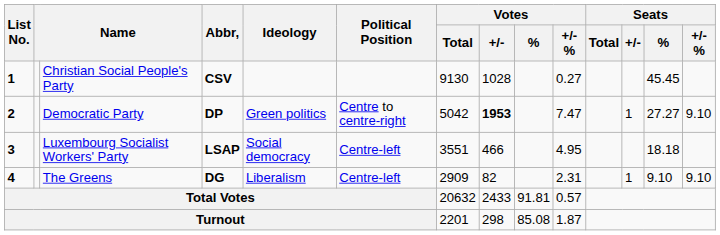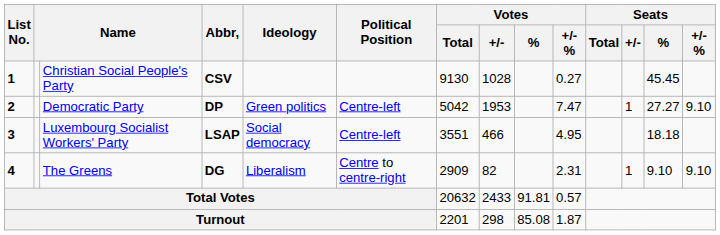(372, 114) Centre to centre-right -> (370, 106) Centre-left
(497, 114) bold -> (497, 106) normal
(370, 177) Centre-left -> (372, 170) Centre to centre-right
